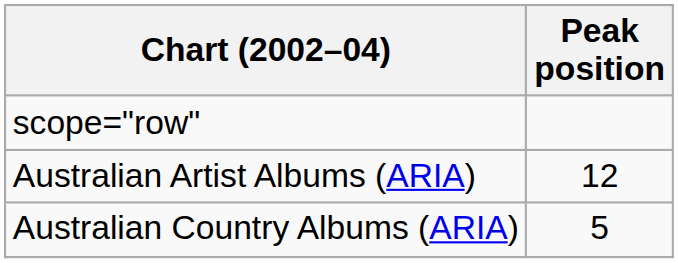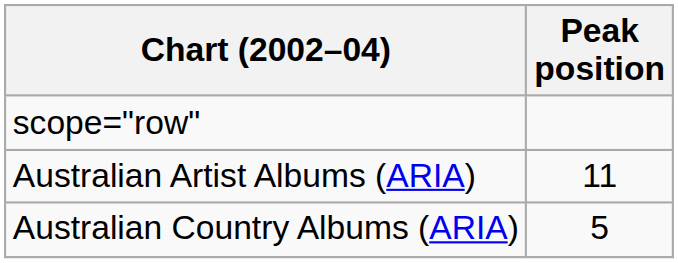(600, 175) 12 -> (600, 175) 11
